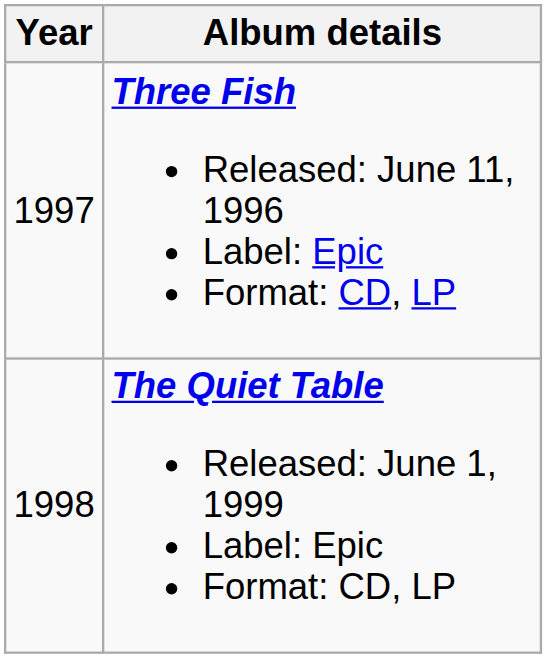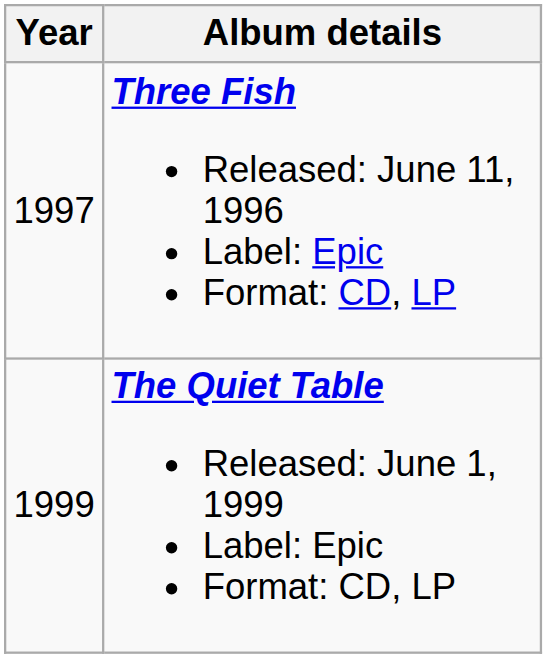(54, 504) 1998 -> (54, 504) 1999
